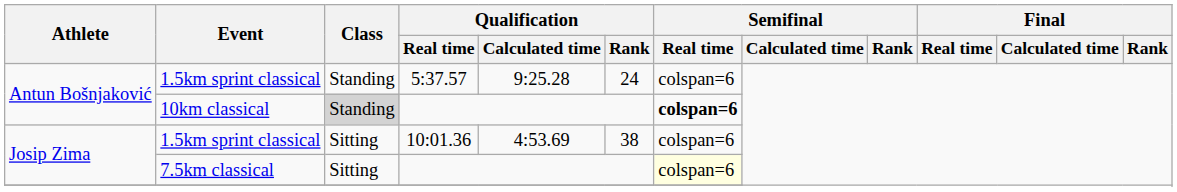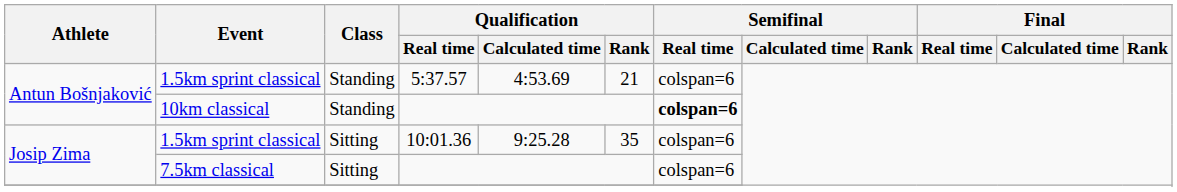(542, 79) 9:25.28 -> (542, 79) 4:53.69
(629, 79) 24 -> (629, 79) 21
(362, 109) lightgrey background -> (362, 109) no background
(542, 140) 4:53.69 -> (542, 140) 9:25.28
(629, 140) 38 -> (629, 140) 35
(696, 170) lightyellow background -> (696, 170) no background
